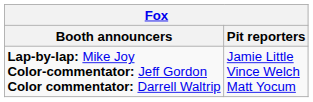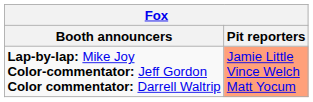(263, 72) no background -> (263, 72) lightsalmon background
